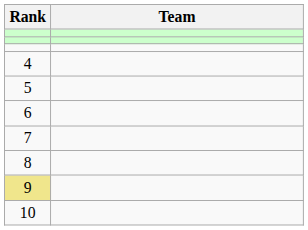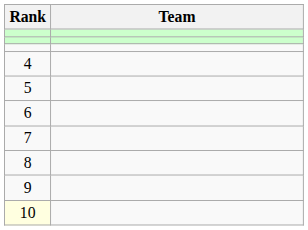(28, 187) khaki background -> (28, 187) no background
(28, 212) no background -> (28, 212) lightyellow background
